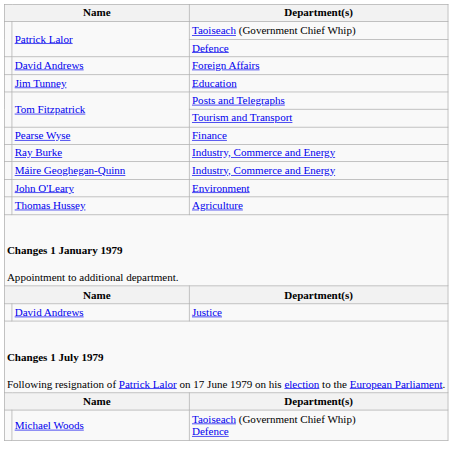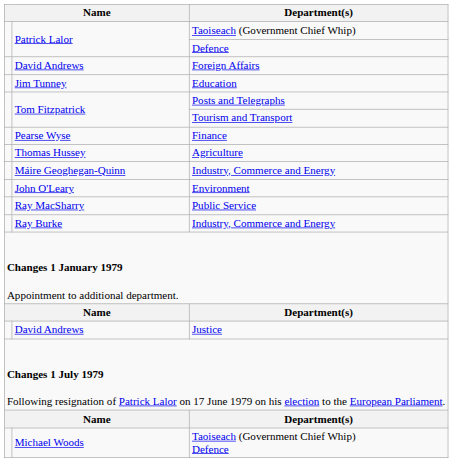rows swapped: (50, 205) <-> (38, 153)
+ row: (49, 205)
